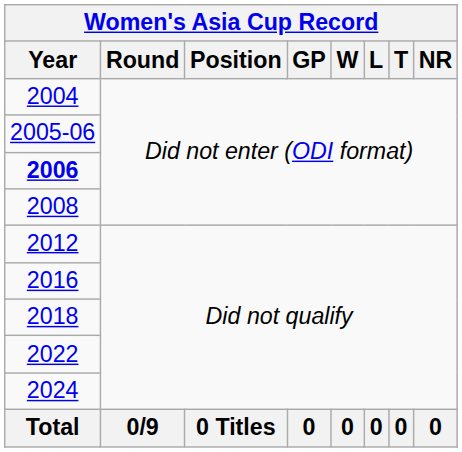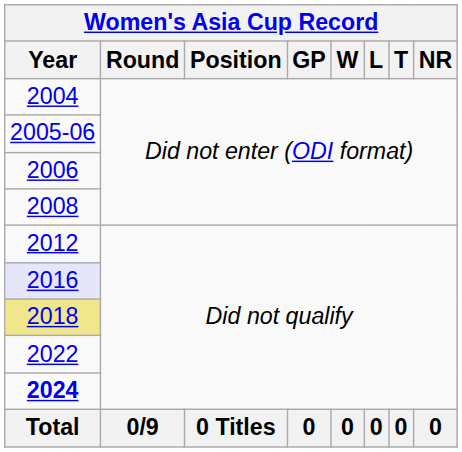(53, 170) bold -> (53, 170) normal
(53, 280) no background -> (53, 280) lavender background
(53, 317) no background -> (53, 317) khaki background
(53, 390) normal -> (53, 390) bold
